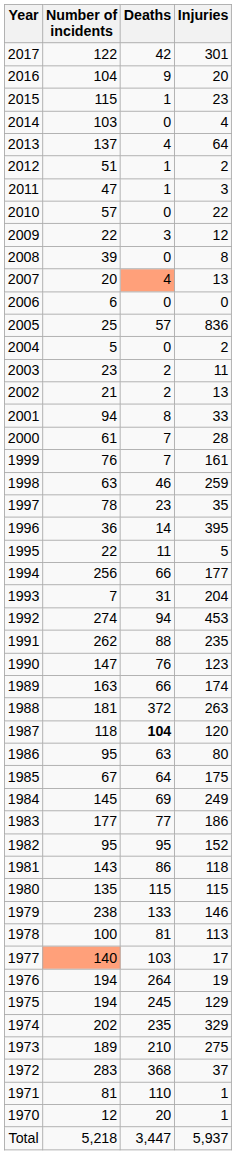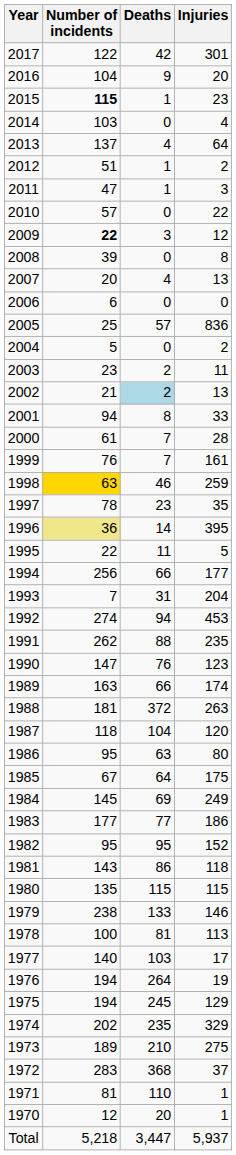(106, 99) normal -> (106, 99) bold
(109, 235) normal -> (109, 235) bold
(167, 280) lightsalmon background -> (167, 280) no background
(167, 393) no background -> (167, 393) lightblue background
(109, 483) no background -> (109, 483) gold background
(109, 528) no background -> (109, 528) khaki background
(159, 731) bold -> (159, 731) normal
(105, 957) lightsalmon background -> (105, 957) no background
